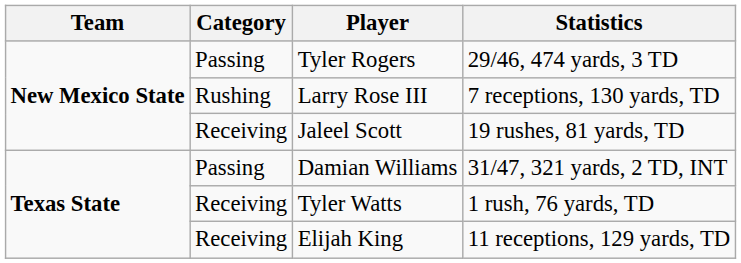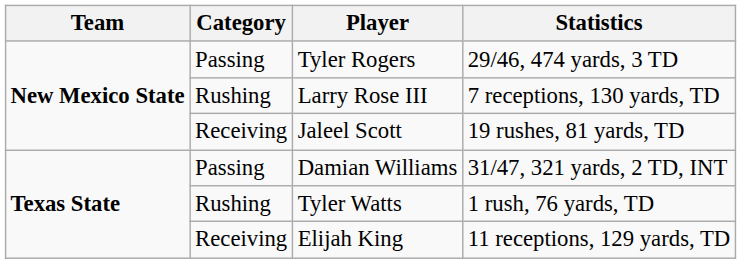(241, 203) Receiving -> (233, 203) Rushing
